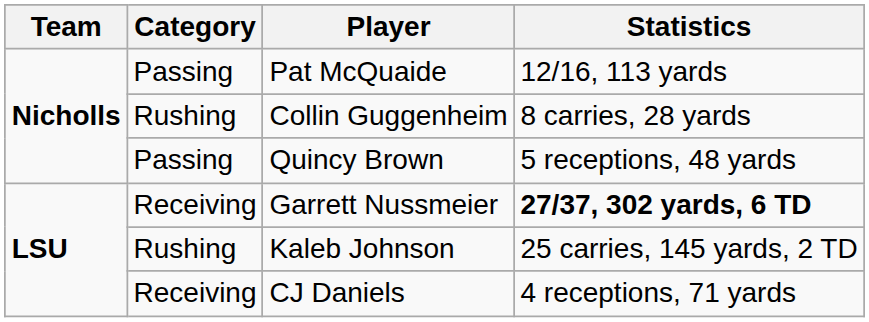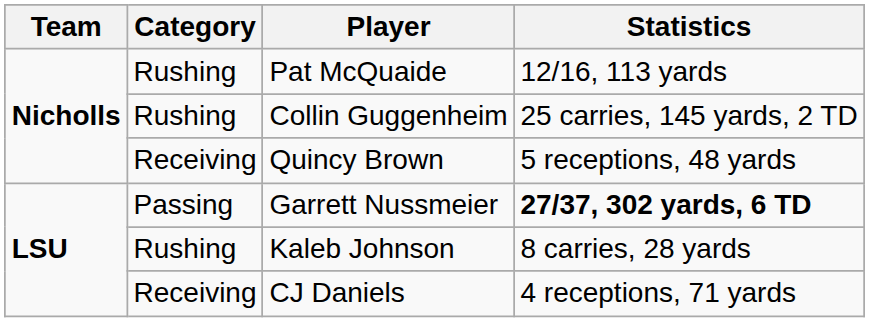(183, 71) Passing -> (185, 71) Rushing
(636, 115) 8 carries, 28 yards -> (689, 115) 25 carries, 145 yards, 2 TD
(183, 159) Passing -> (195, 159) Receiving
(195, 204) Receiving -> (183, 204) Passing
(689, 248) 25 carries, 145 yards, 2 TD -> (636, 248) 8 carries, 28 yards
